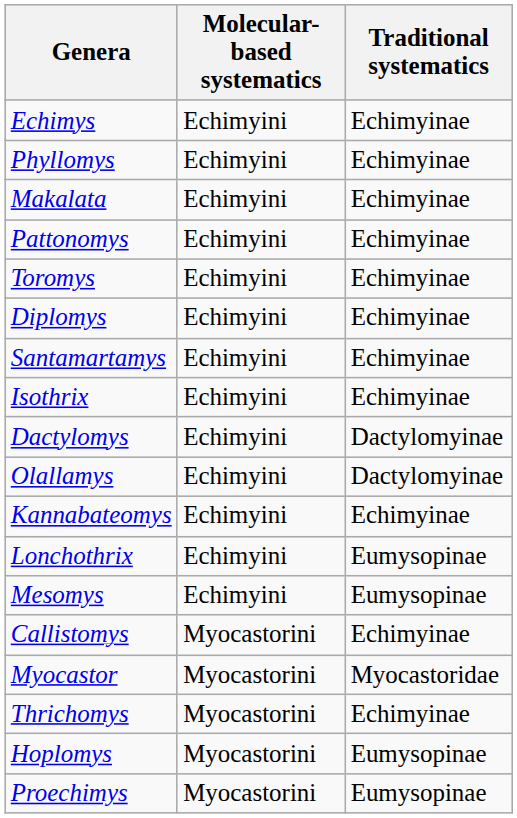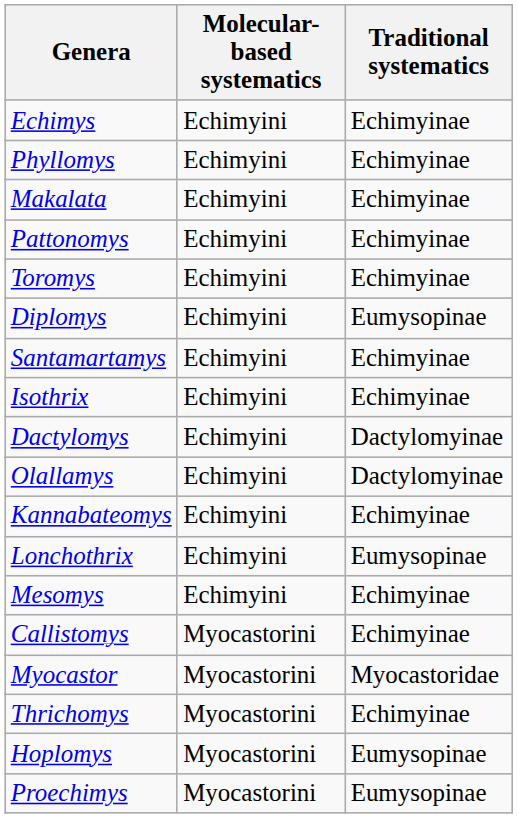(410, 317) Echimyinae -> (419, 317) Eumysopinae
(419, 595) Eumysopinae -> (410, 595) Echimyinae
